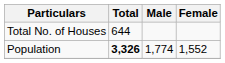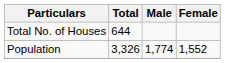(126, 49) bold -> (126, 49) normal
